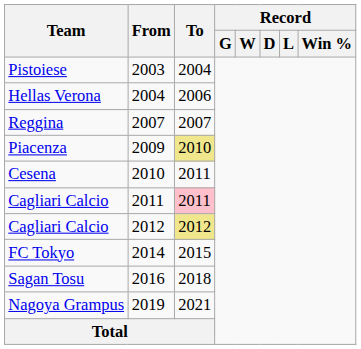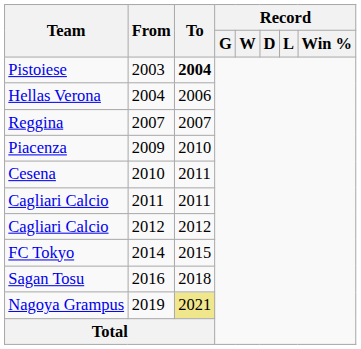(195, 69) normal -> (195, 69) bold
(195, 148) khaki background -> (195, 148) no background
(195, 200) pink background -> (195, 200) no background
(195, 226) khaki background -> (195, 226) no background
(195, 305) no background -> (195, 305) khaki background
